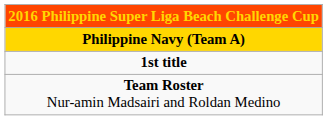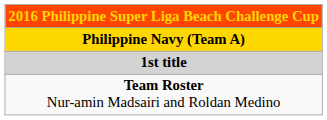(164, 62) no background -> (164, 62) lightgrey background
